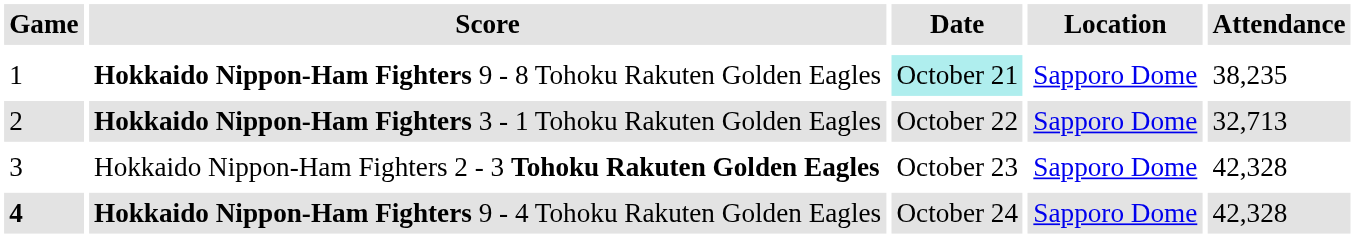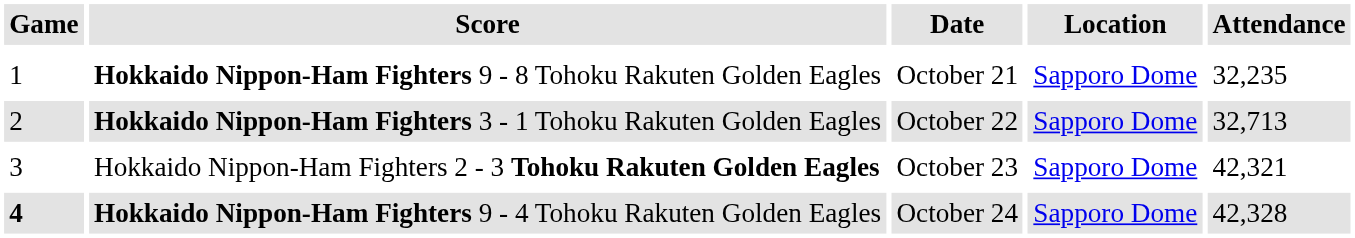(957, 75) paleturquoise background -> (957, 75) no background
(1250, 75) 38,235 -> (1250, 75) 32,235
(1250, 166) 42,328 -> (1250, 166) 42,321
